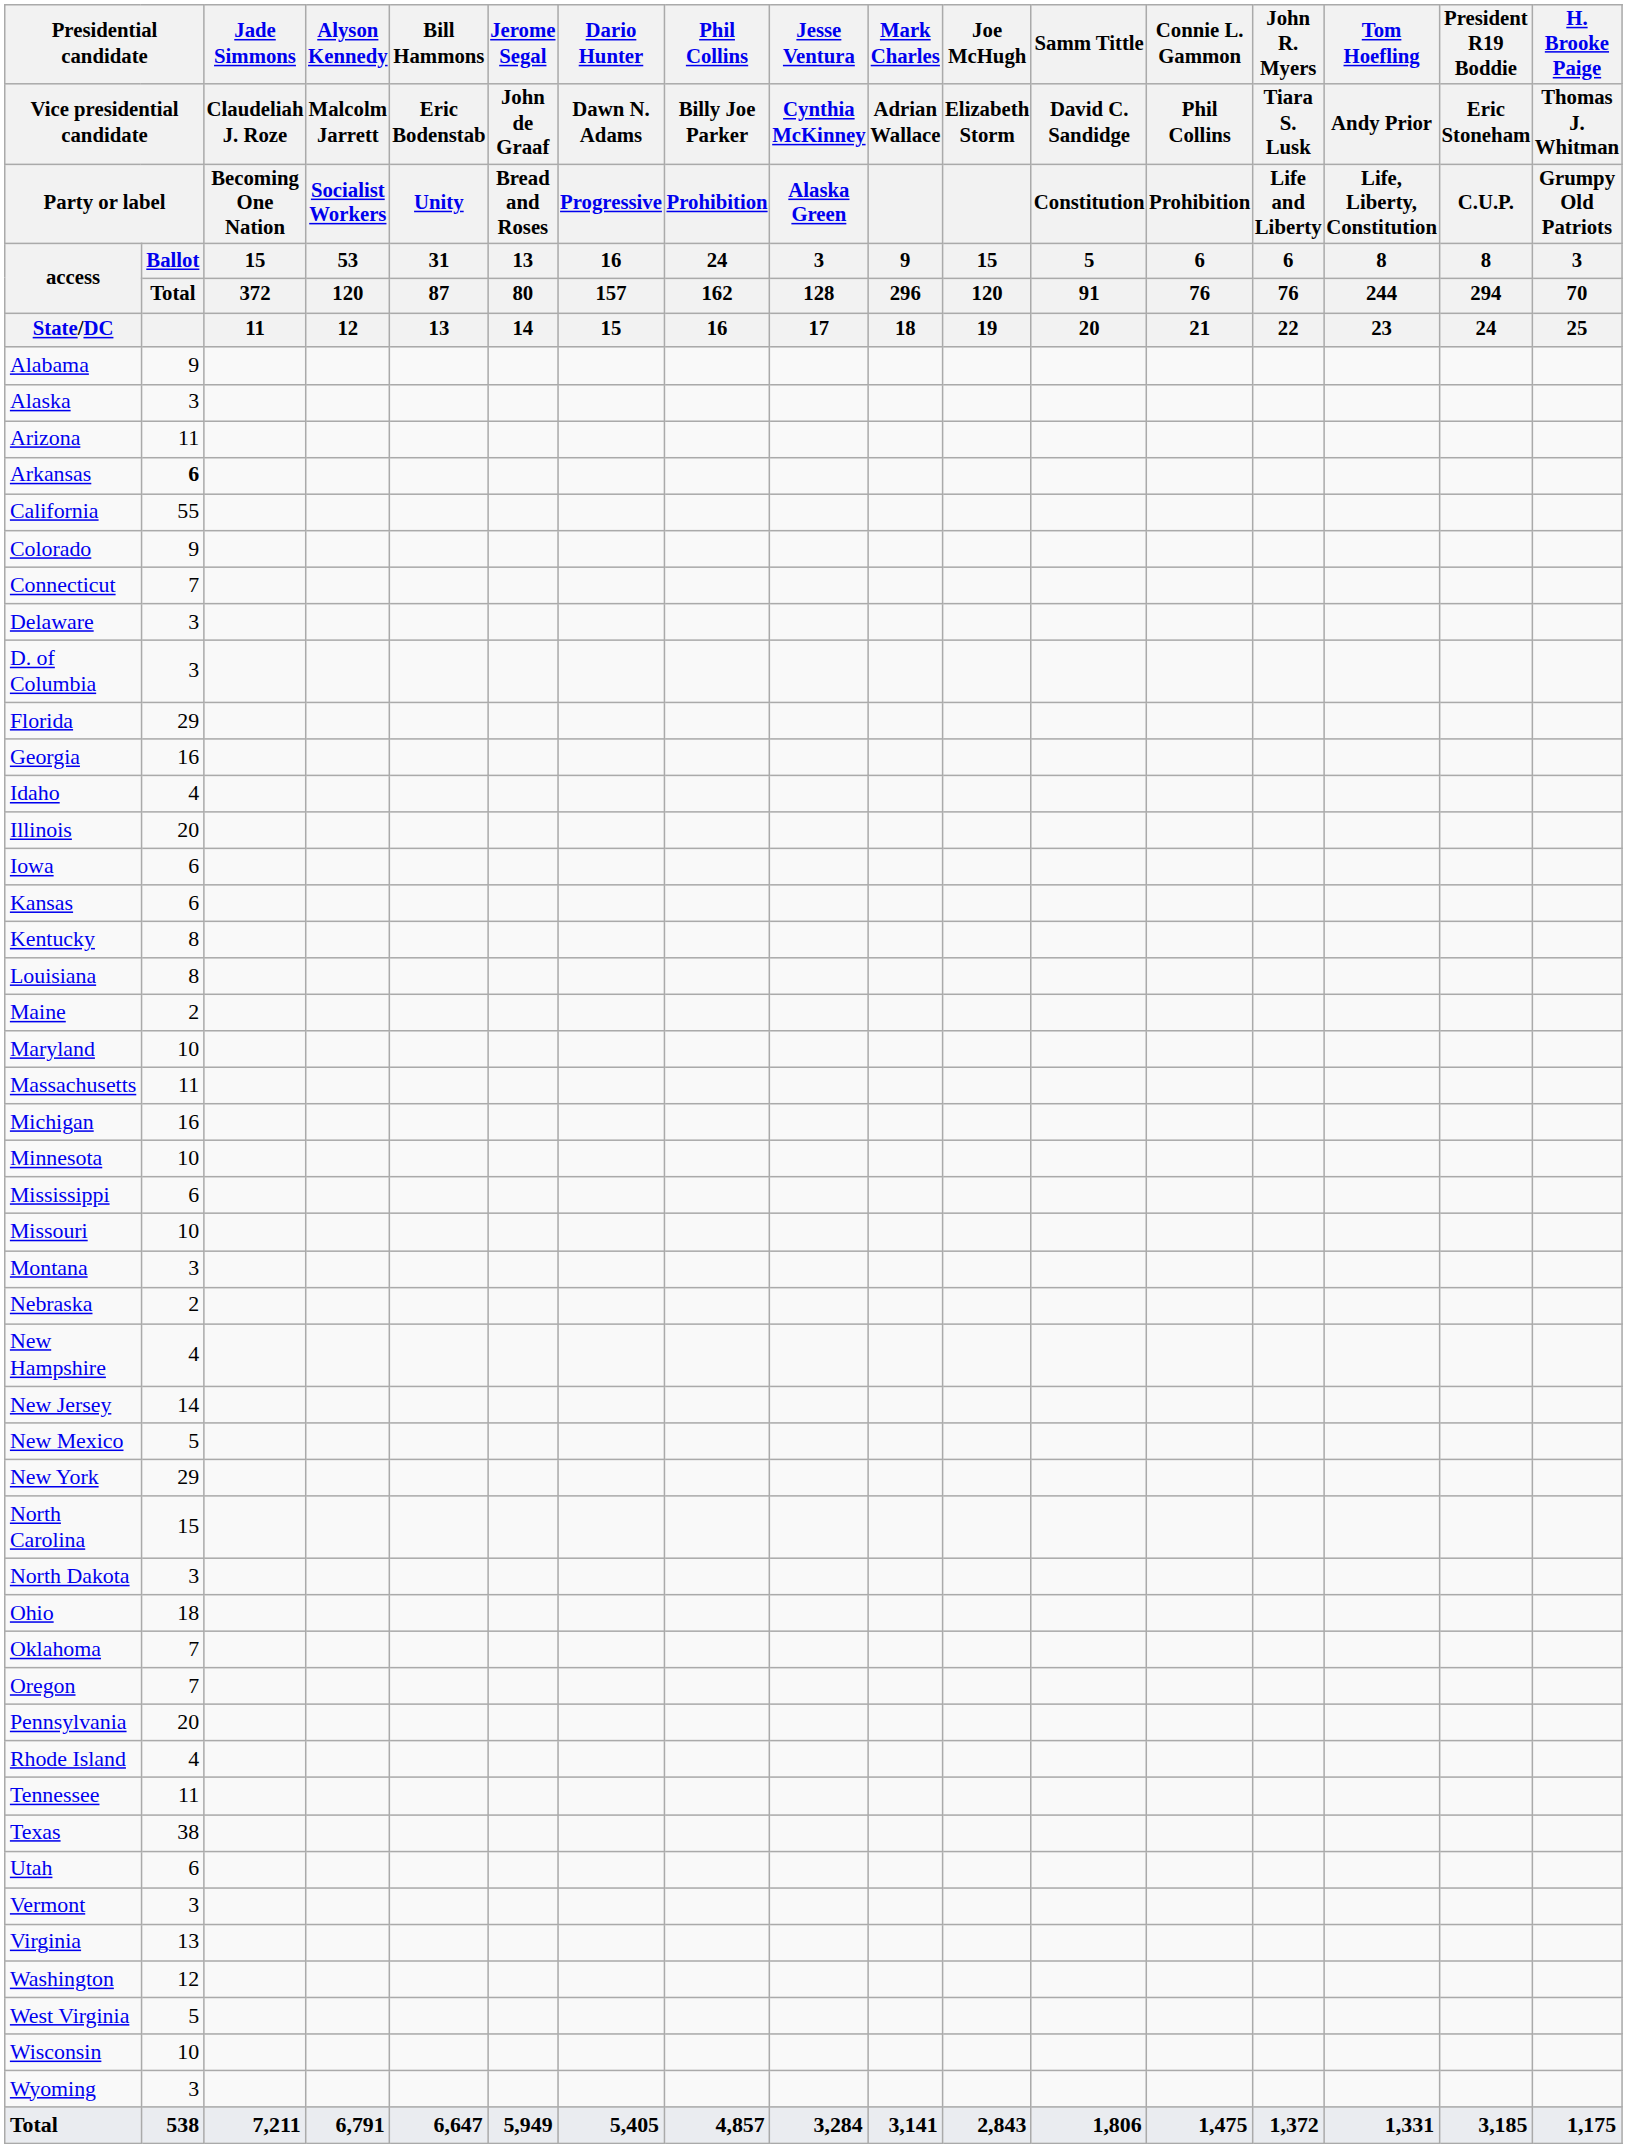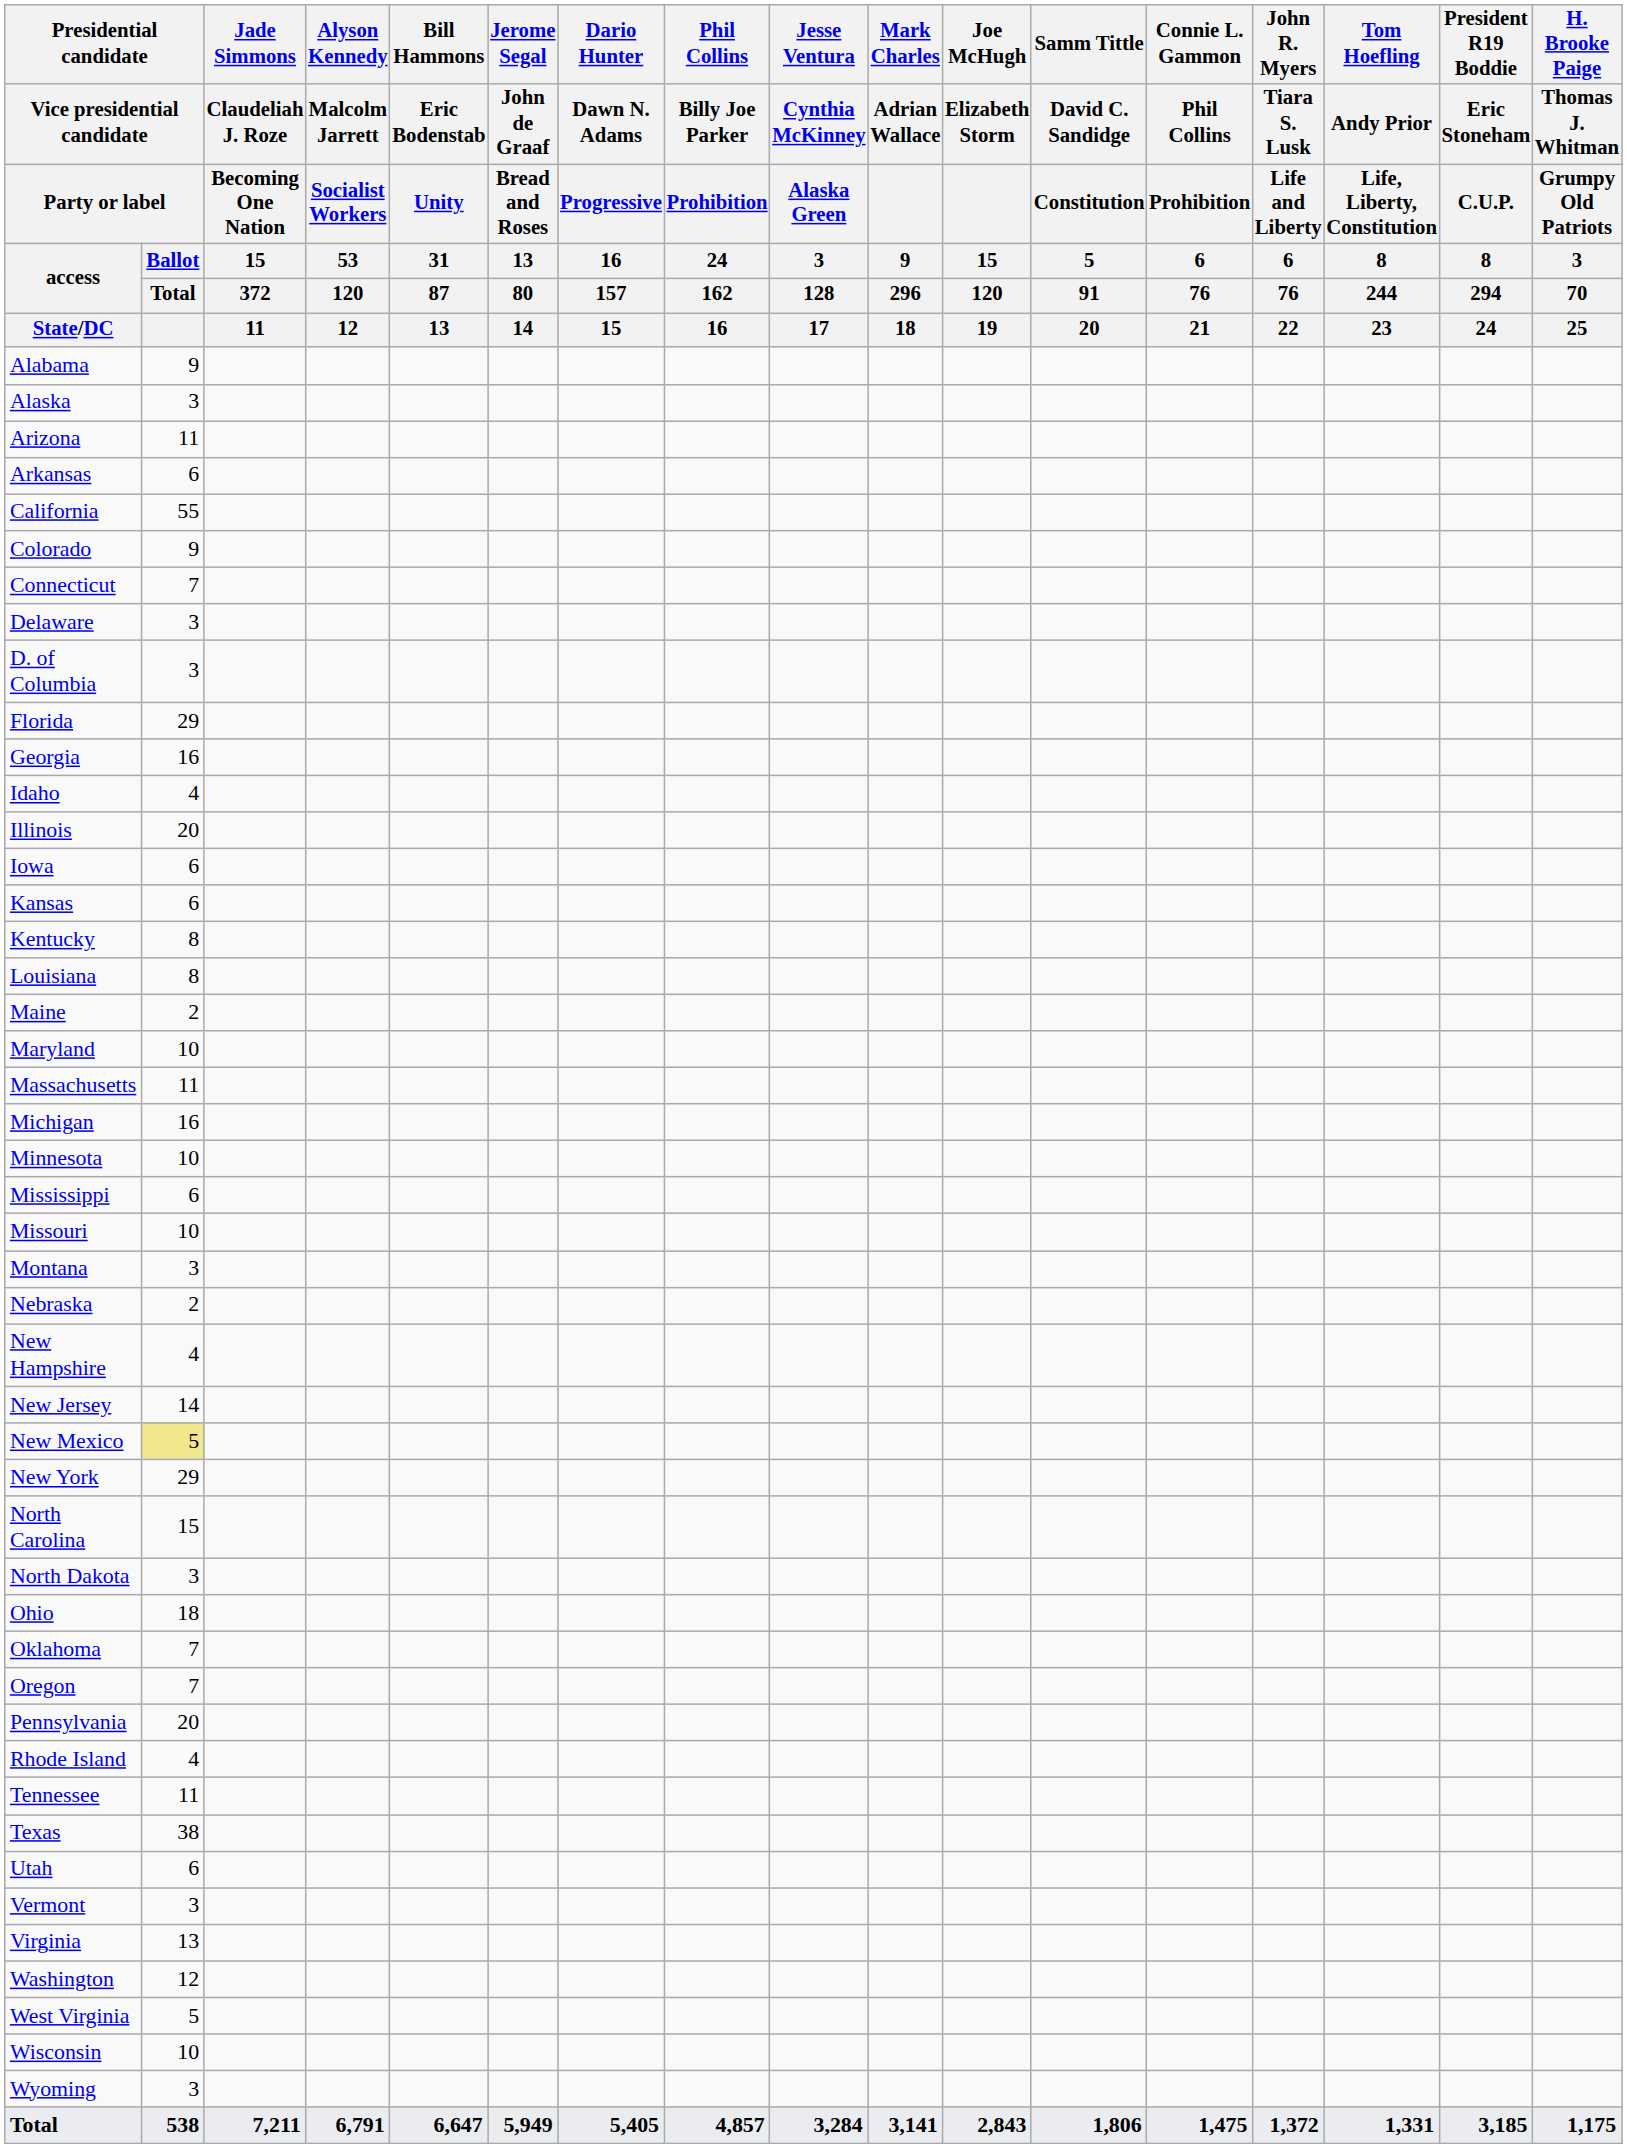(194, 475) bold -> (194, 475) normal
(194, 1440) no background -> (194, 1440) khaki background
